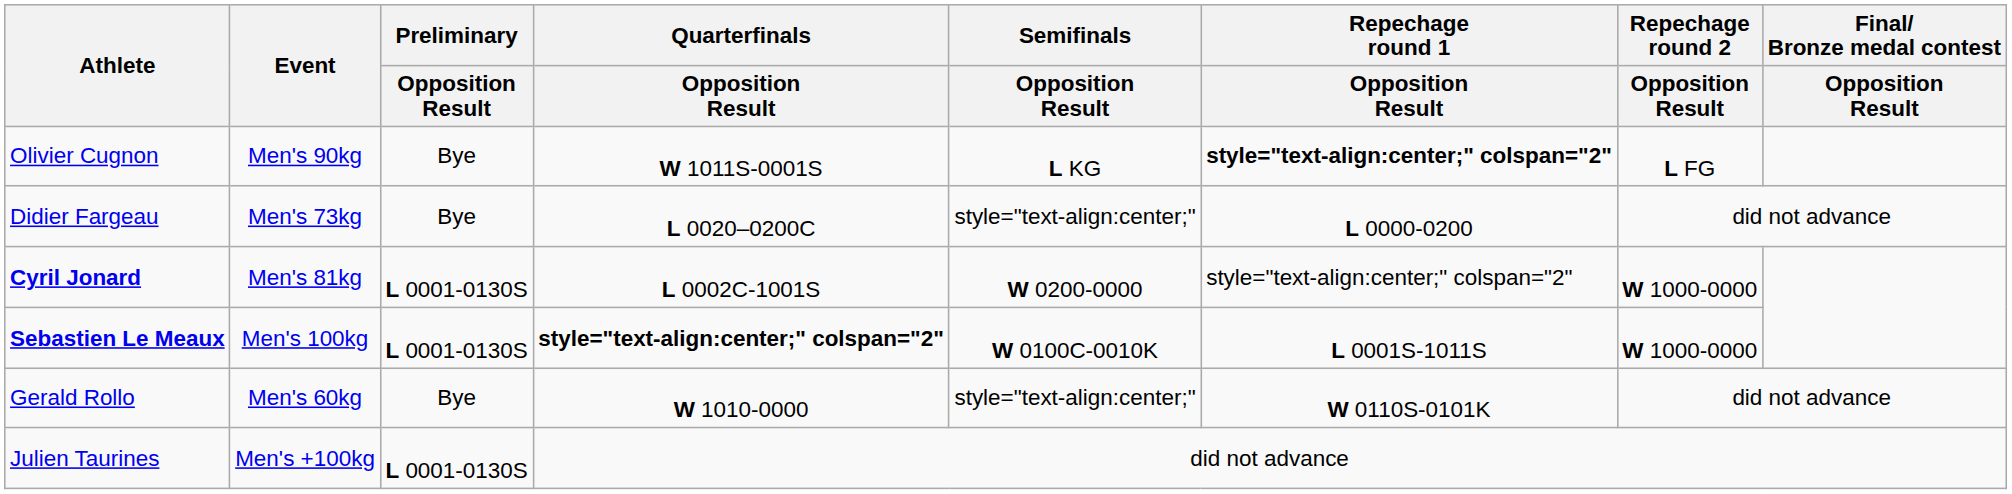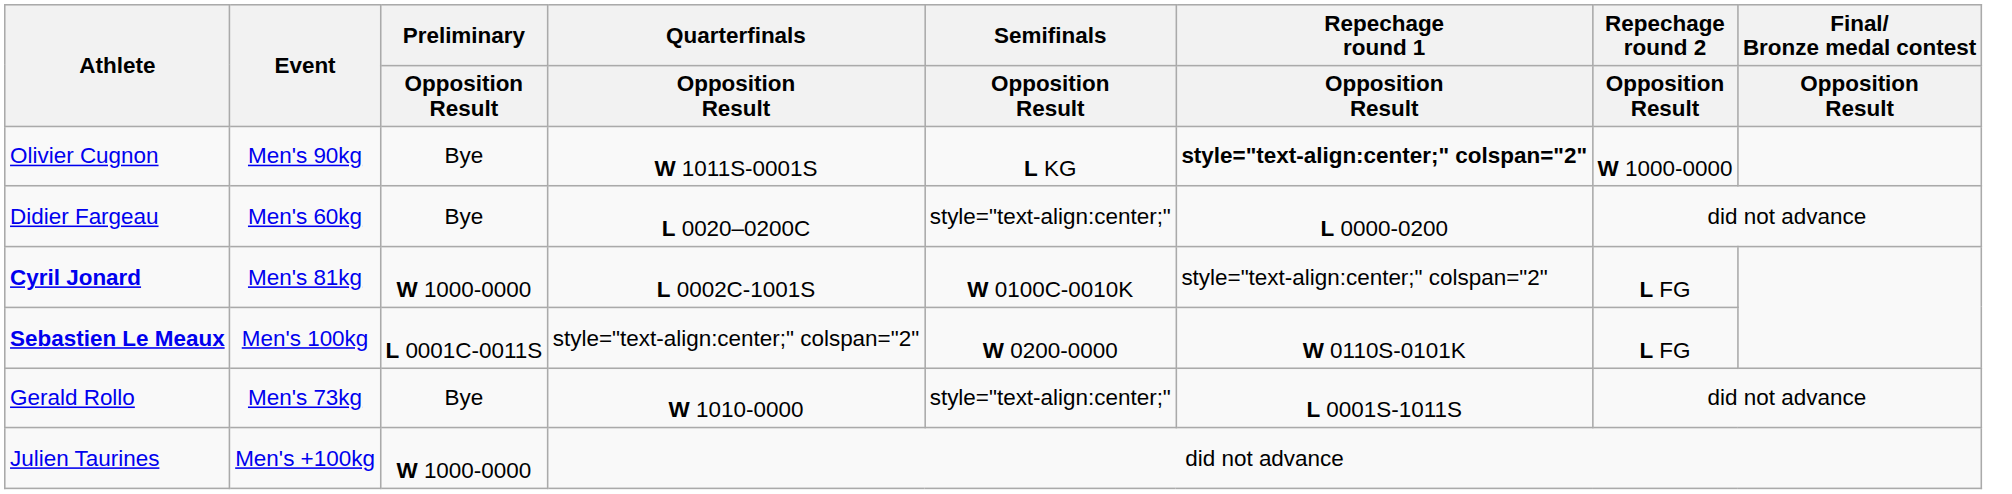(1690, 169) L FG -> (1665, 169) W 1000-0000
(305, 217) Men's 73kg -> (305, 217) Men's 60kg
(457, 290) L 0001-0130S -> (464, 290) W 1000-0000
(1075, 290) W 0200-0000 -> (1050, 290) W 0100C-0010K
(1690, 290) W 1000-0000 -> (1665, 290) L FG
(457, 350) L 0001-0130S -> (464, 350) L 0001C-0011S
(741, 338) bold -> (736, 338) normal
(1075, 350) W 0100C-0010K -> (1050, 350) W 0200-0000
(1409, 350) L 0001S-1011S -> (1384, 350) W 0110S-0101K
(1690, 350) W 1000-0000 -> (1665, 350) L FG
(305, 398) Men's 60kg -> (305, 398) Men's 73kg
(1409, 411) W 0110S-0101K -> (1384, 411) L 0001S-1011S
(457, 471) L 0001-0130S -> (464, 471) W 1000-0000
